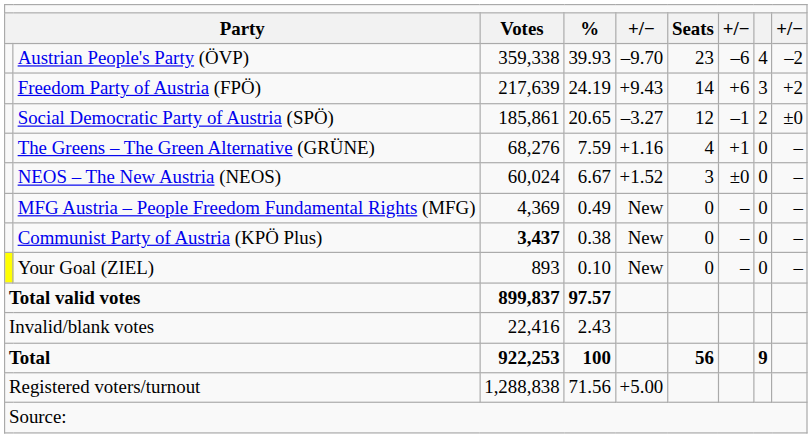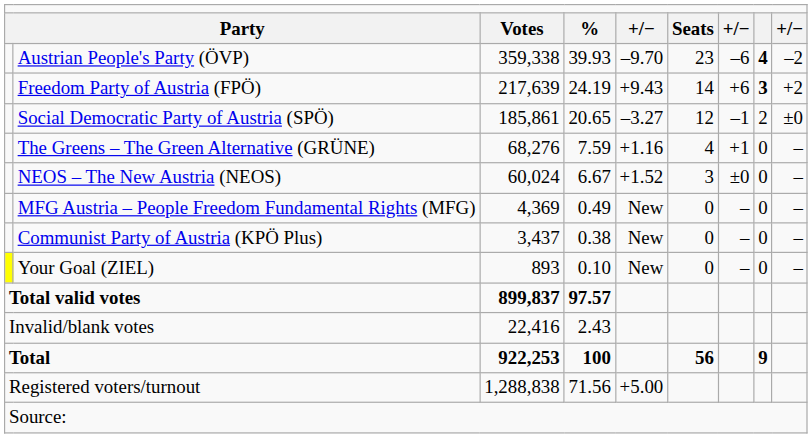(763, 58) normal -> (763, 58) bold
(763, 88) normal -> (763, 88) bold
(538, 237) bold -> (538, 237) normal
